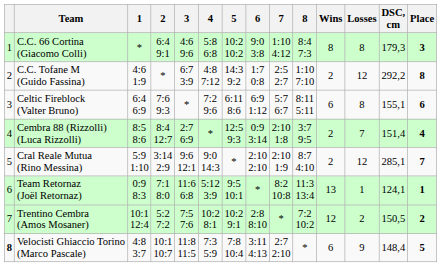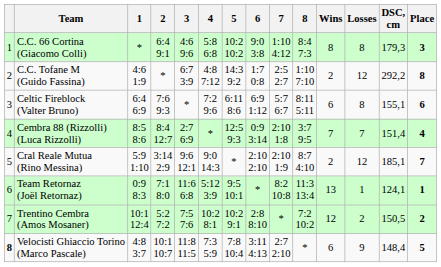(331, 133) 2 -> (331, 133) 7
(393, 161) 285,1 -> (393, 161) 185,1
